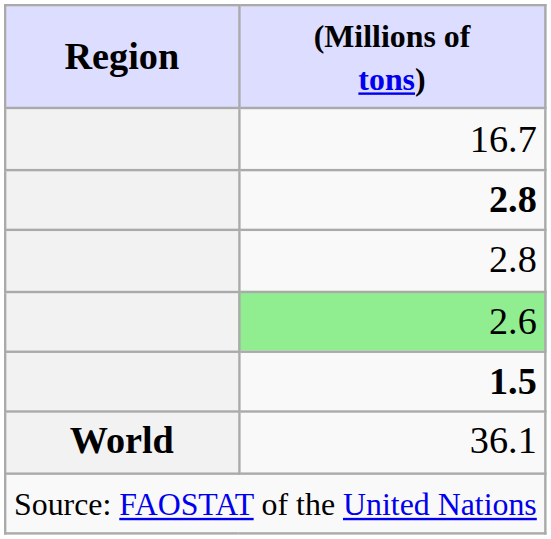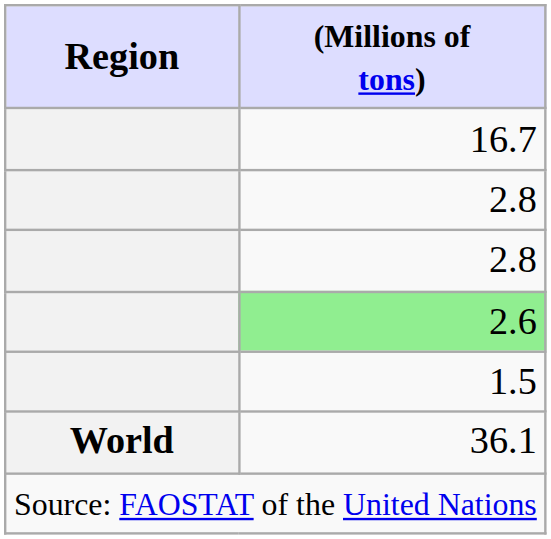(513, 199) bold -> (513, 199) normal
(513, 381) bold -> (513, 381) normal
